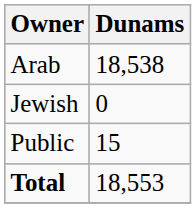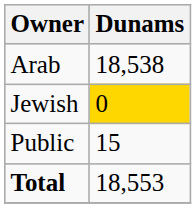(102, 103) no background -> (102, 103) gold background
